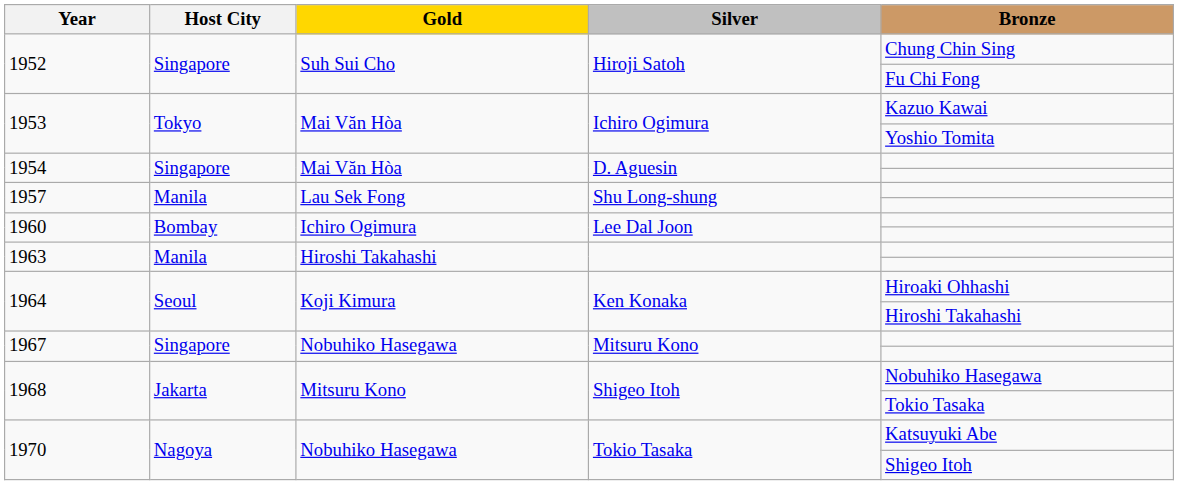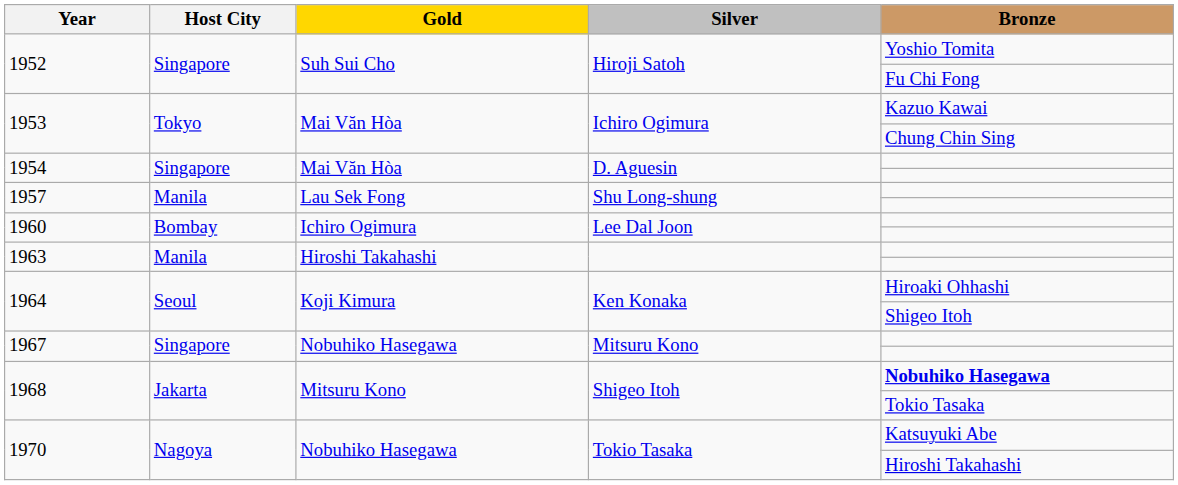(950, 49) Chung Chin Sing -> (940, 49) Yoshio Tomita
(940, 138) Yoshio Tomita -> (950, 138) Chung Chin Sing
(953, 316) Hiroshi Takahashi -> (928, 316) Shigeo Itoh
(963, 375) normal -> (967, 375) bold
(929, 464) Shigeo Itoh -> (953, 464) Hiroshi Takahashi
